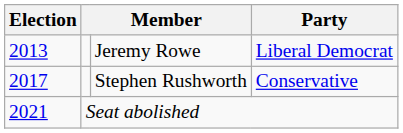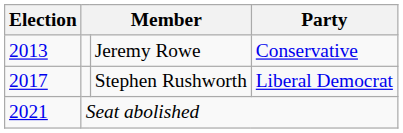(324, 50) Liberal Democrat -> (307, 50) Conservative
(307, 81) Conservative -> (324, 81) Liberal Democrat
